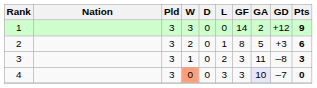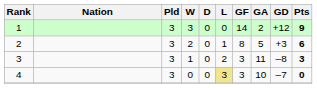(190, 75) lightsalmon background -> (190, 75) no background
(224, 75) no background -> (224, 75) khaki background
(261, 75) lavender background -> (261, 75) no background
